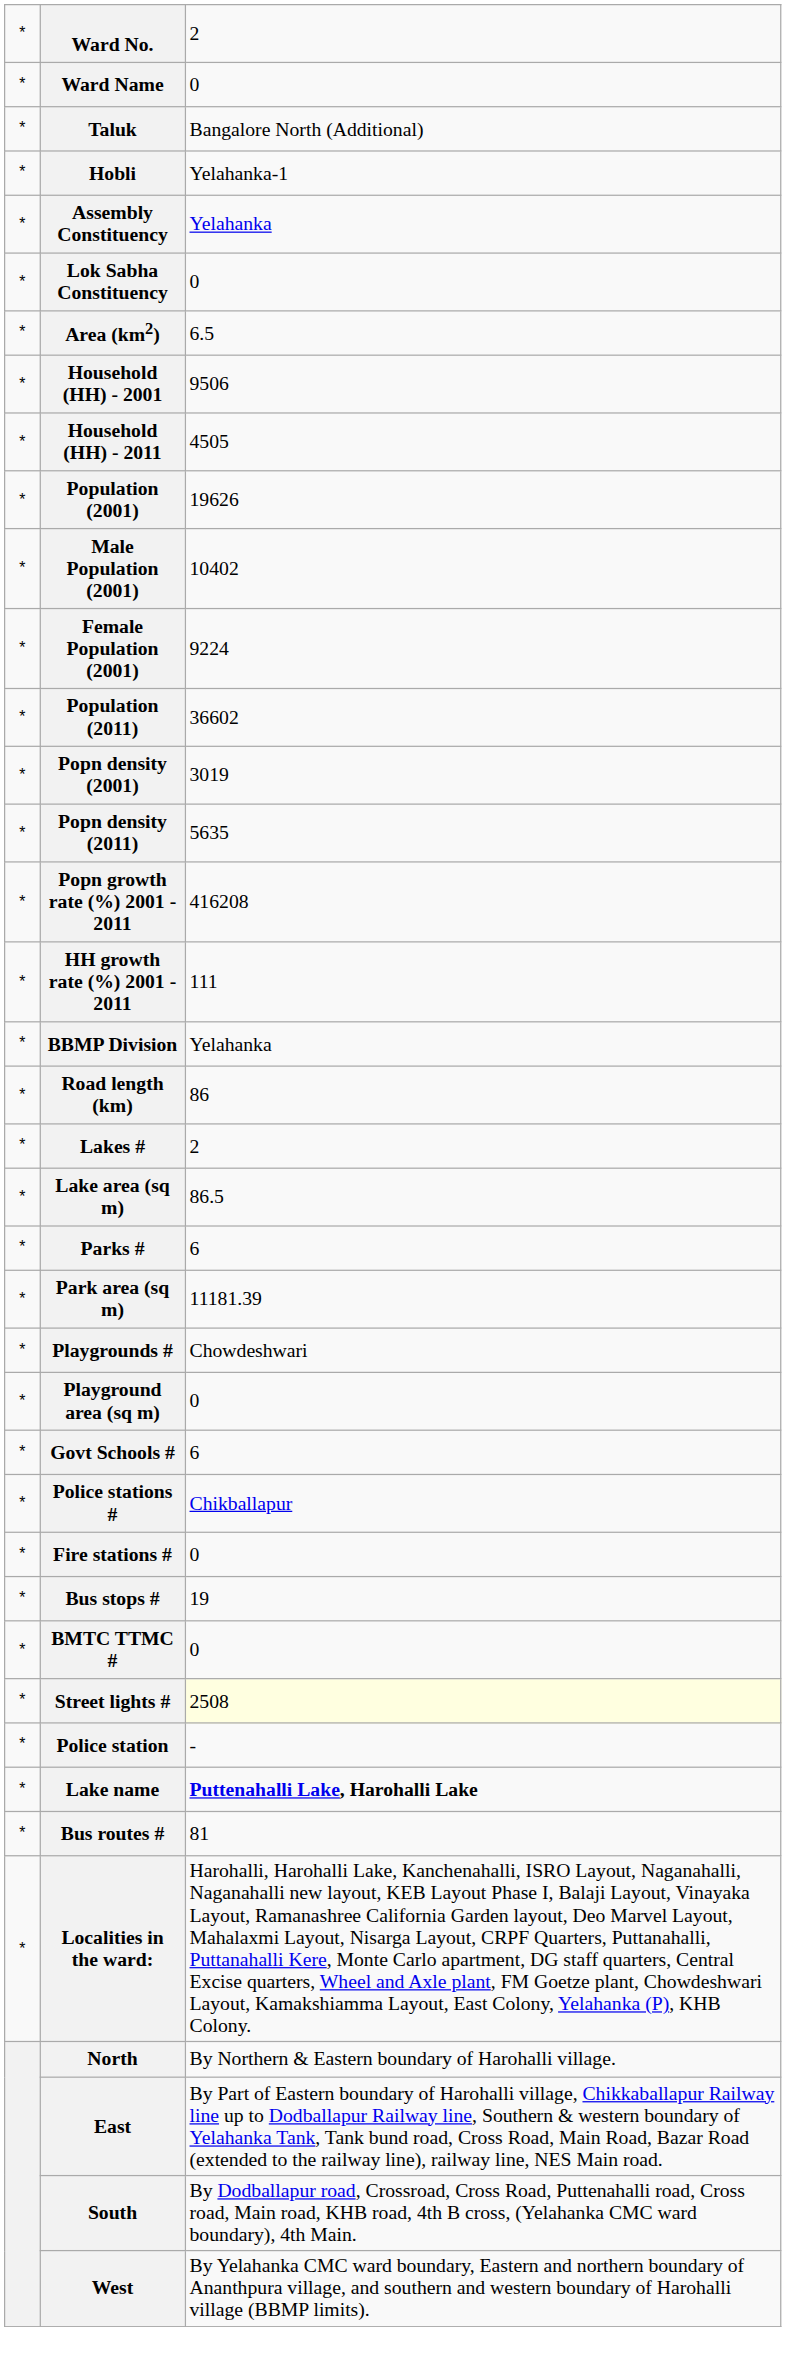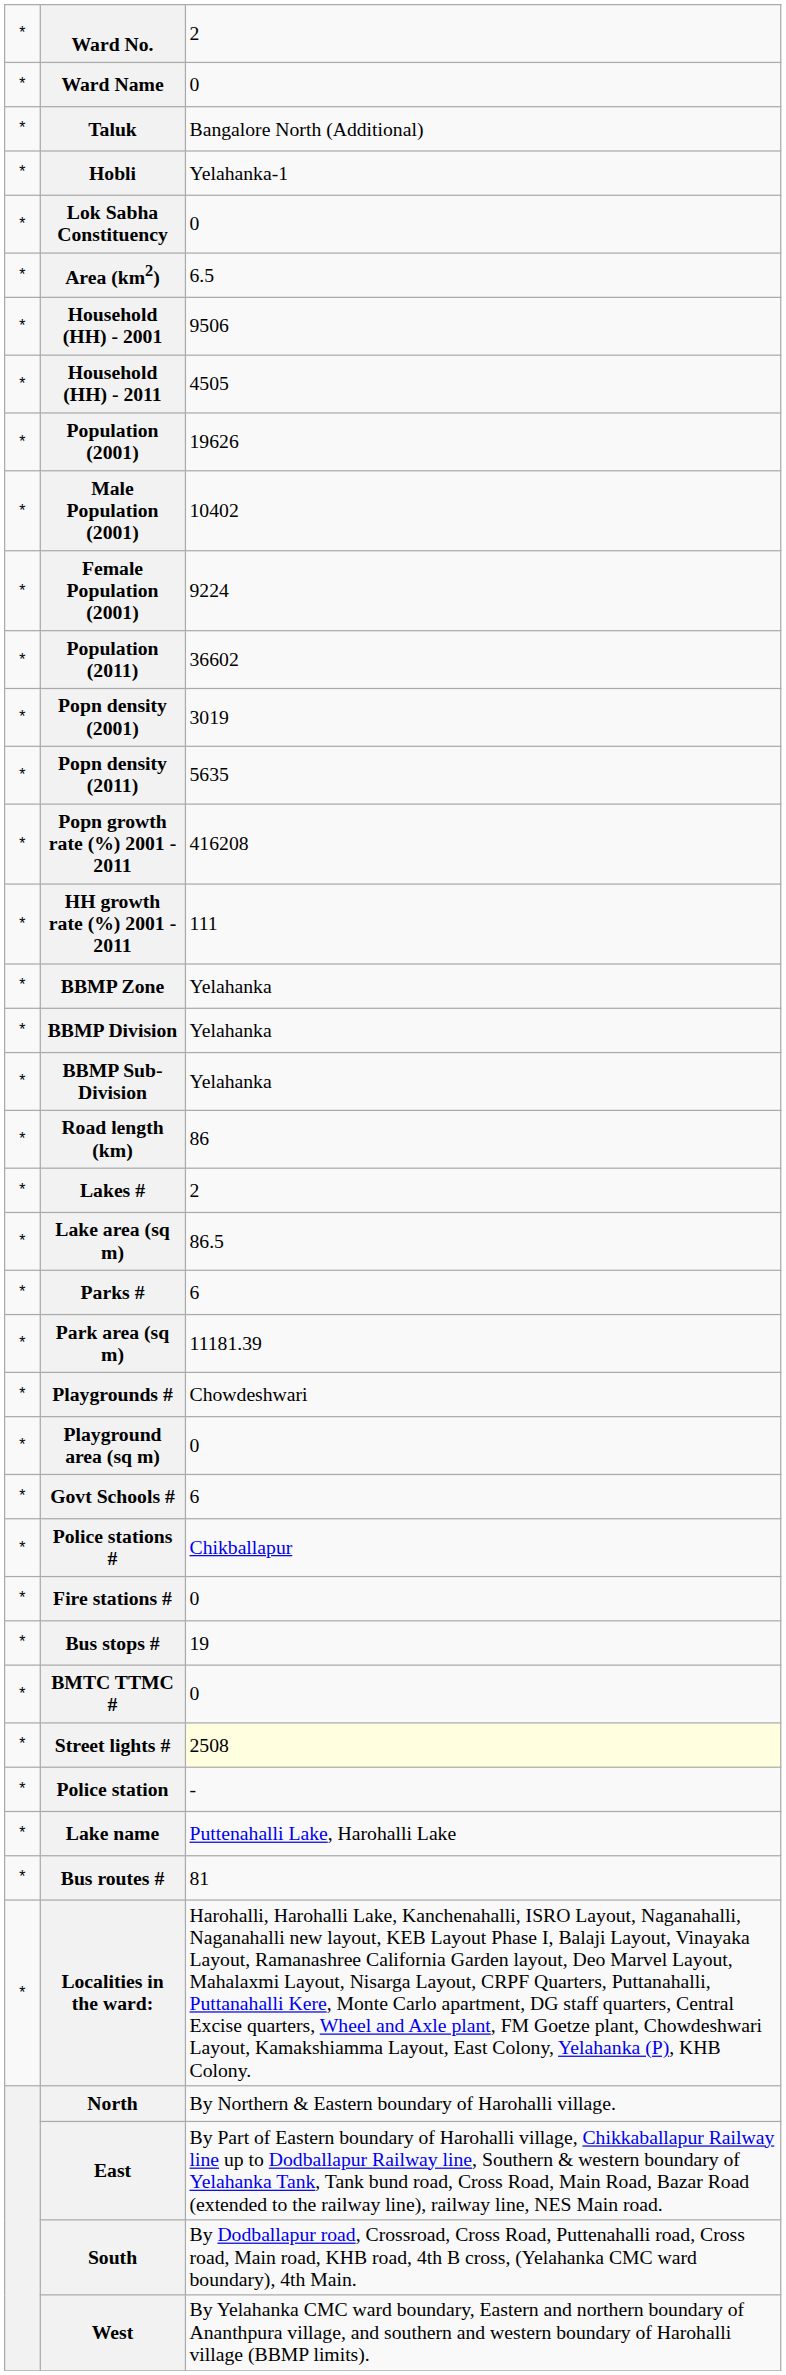- row: (113, 224)
+ row: (113, 986)
+ row: (113, 1081)
(334, 1789) bold -> (323, 1833) normal
